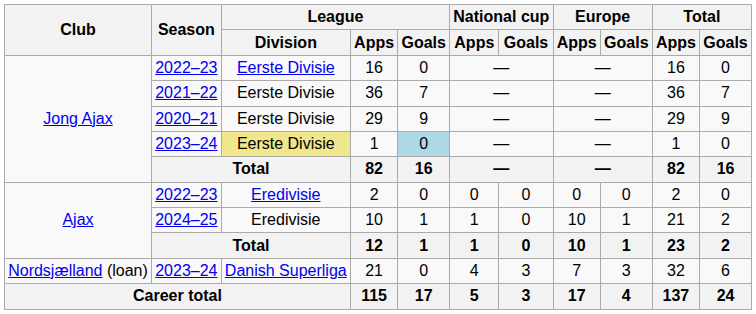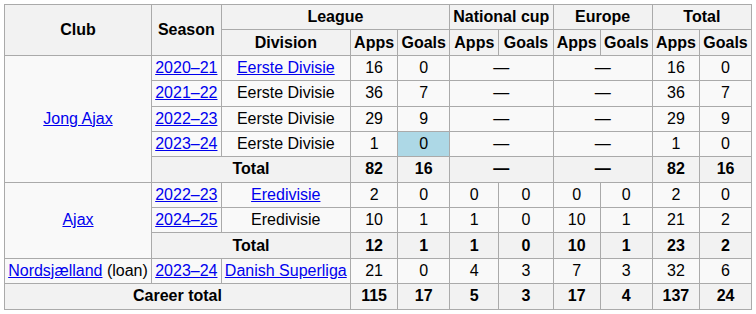(186, 67) 2022–23 -> (186, 67) 2020–21
(186, 118) 2020–21 -> (186, 118) 2022–23
(286, 144) khaki background -> (286, 144) no background
